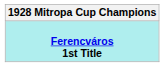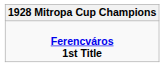(82, 47) paleturquoise background -> (82, 47) no background
